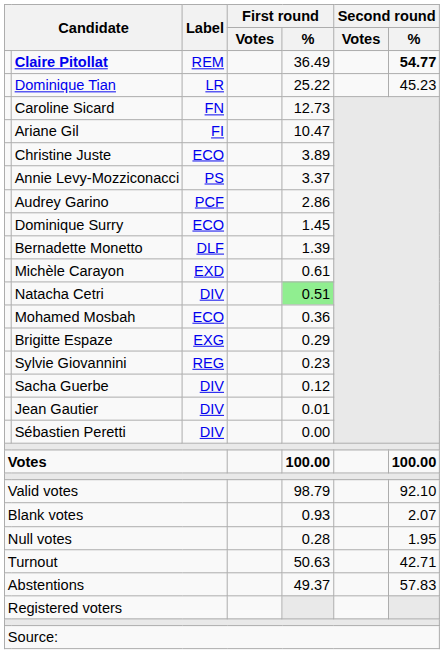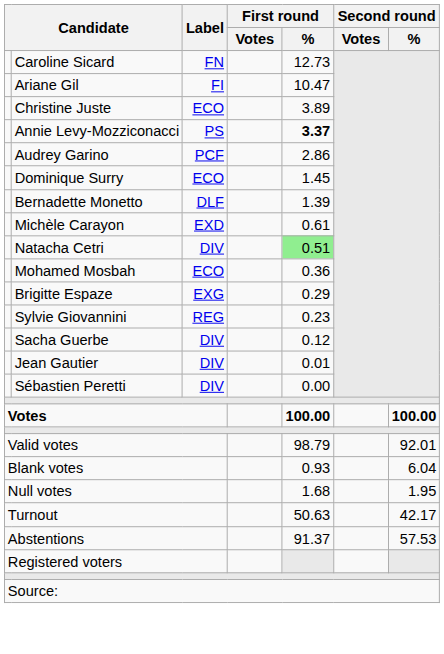- row: (61, 62)
- row: (65, 86)
(316, 178) normal -> (316, 132) bold
(418, 492) 92.10 -> (418, 446) 92.01
(422, 515) 2.07 -> (422, 469) 6.04
(316, 538) 0.28 -> (316, 492) 1.68
(418, 561) 42.71 -> (418, 515) 42.17
(312, 584) 49.37 -> (312, 538) 91.37
(418, 584) 57.83 -> (418, 538) 57.53
